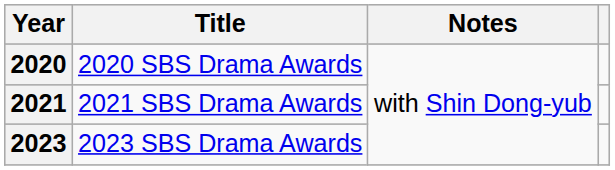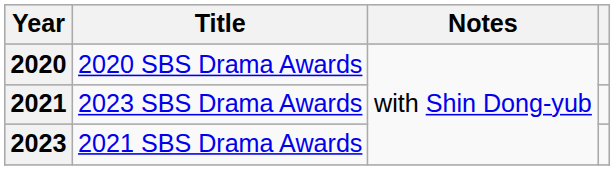(220, 104) 2021 SBS Drama Awards -> (220, 104) 2023 SBS Drama Awards
(220, 143) 2023 SBS Drama Awards -> (220, 143) 2021 SBS Drama Awards
